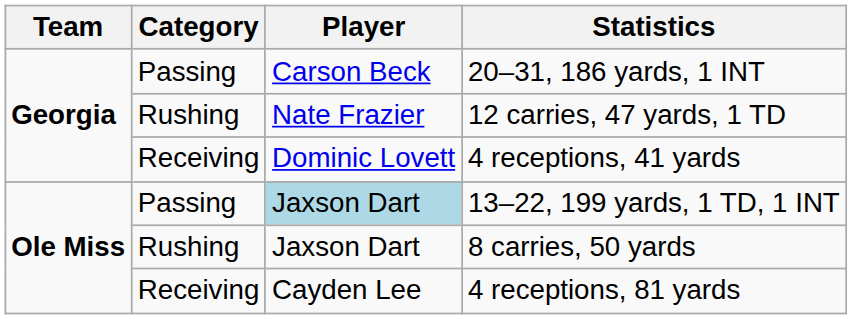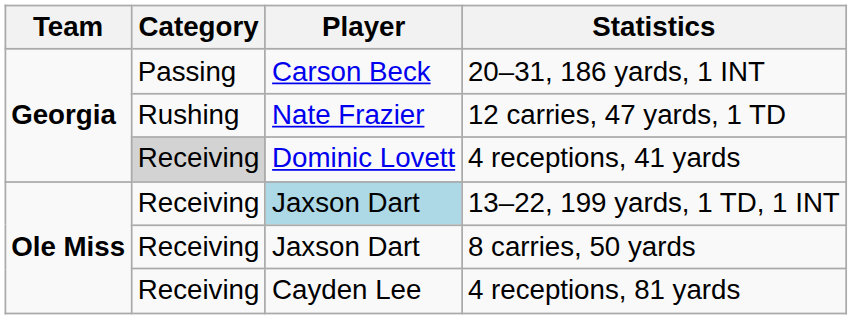(199, 158) no background -> (199, 158) lightgrey background
(187, 202) Passing -> (199, 202) Receiving
(189, 246) Rushing -> (199, 246) Receiving
